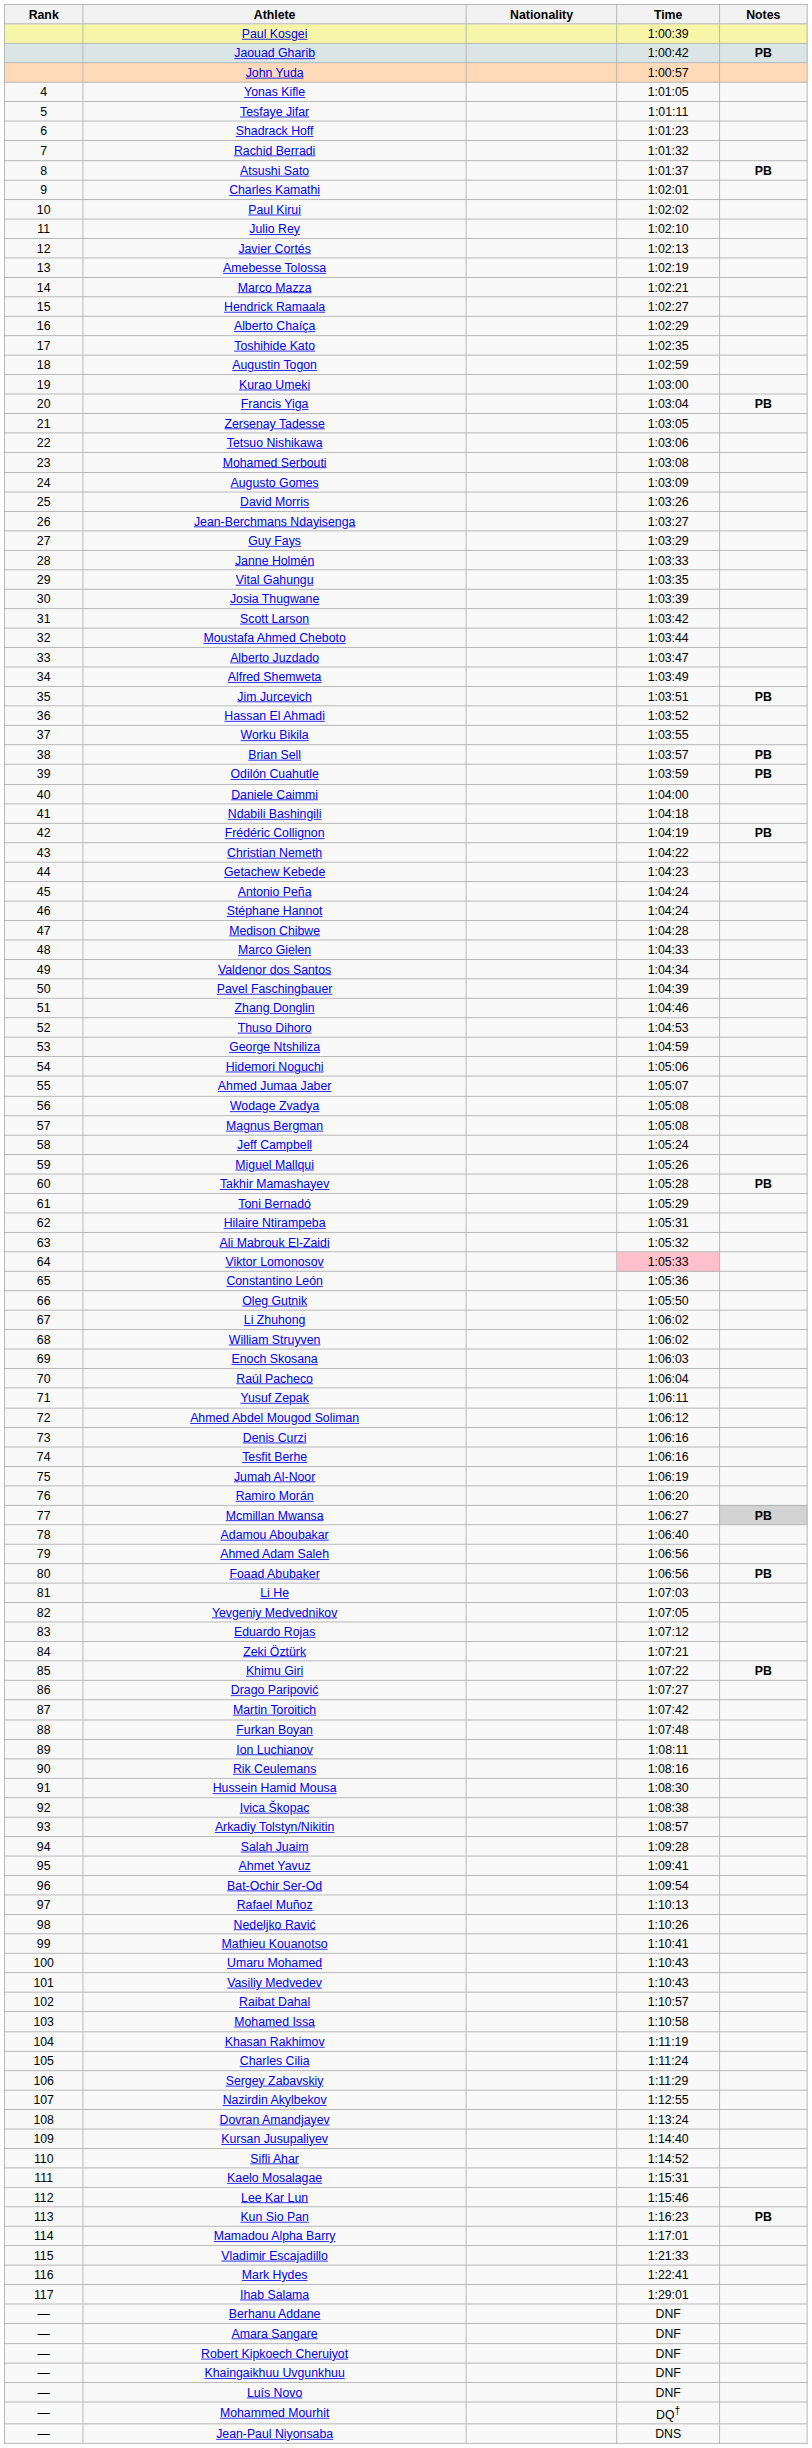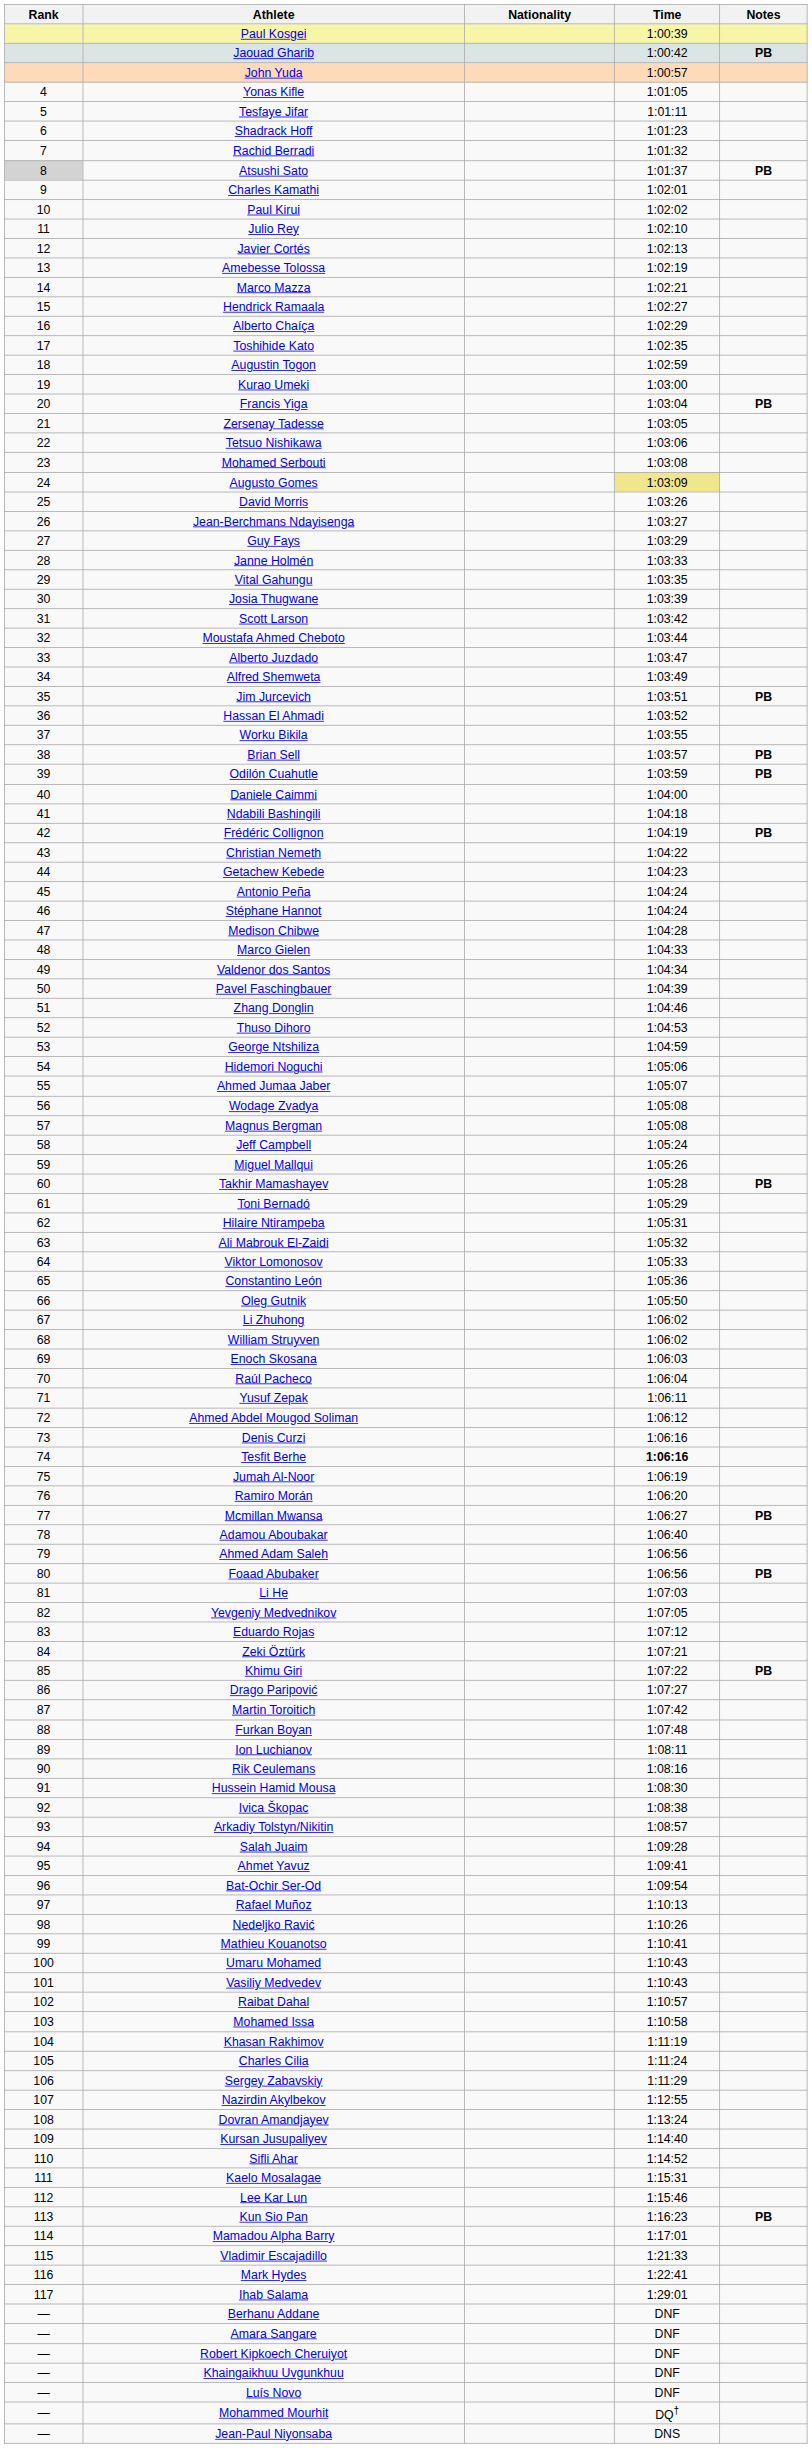(44, 170) no background -> (44, 170) lightgrey background
(668, 482) no background -> (667, 482) khaki background
(668, 1262) pink background -> (667, 1262) no background
(668, 1457) normal -> (667, 1457) bold
(763, 1515) lightgrey background -> (763, 1515) no background
